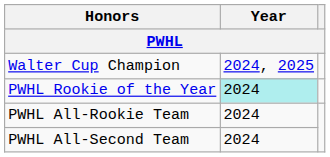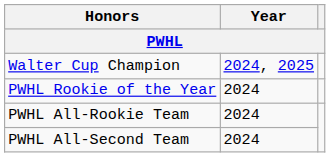(242, 91) paleturquoise background -> (242, 91) no background
